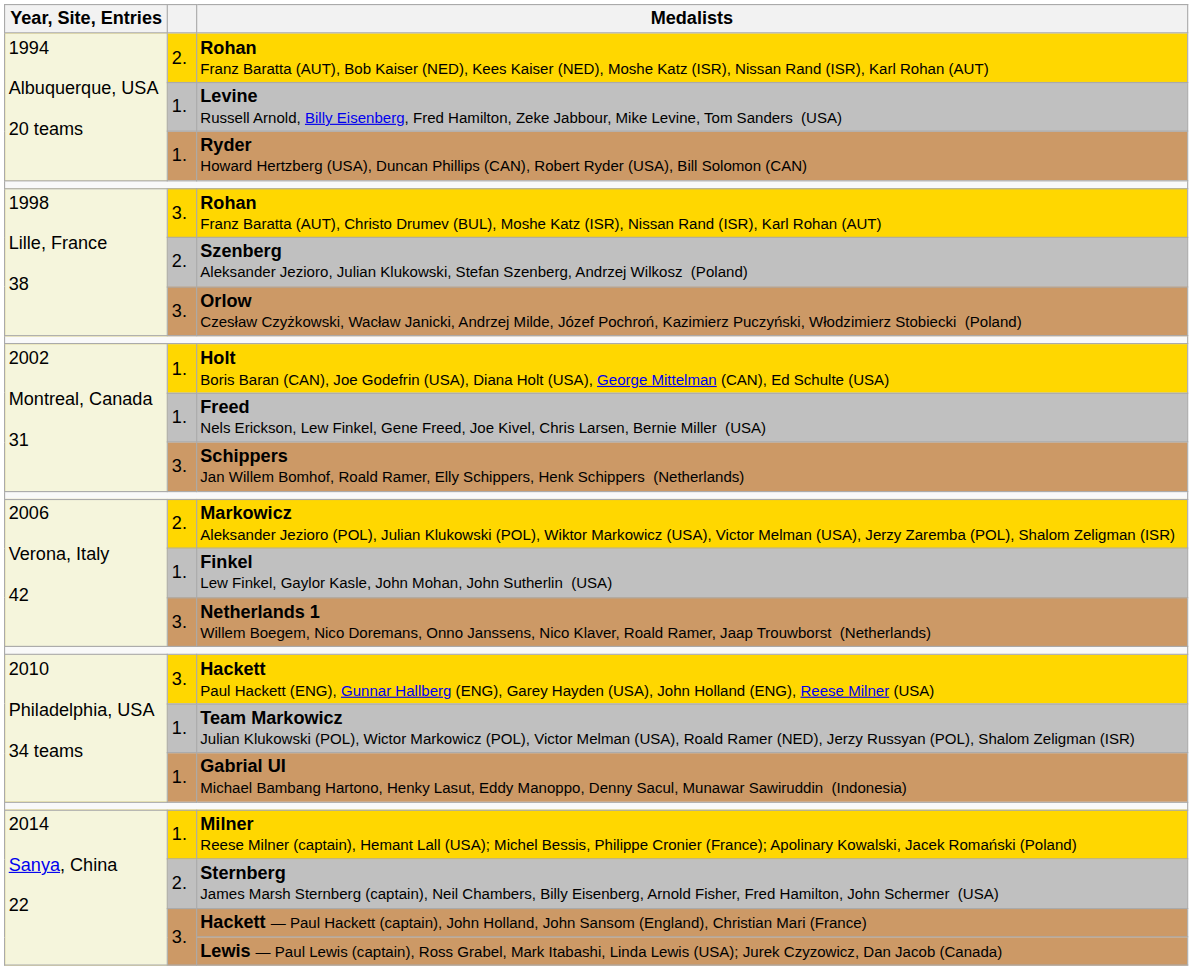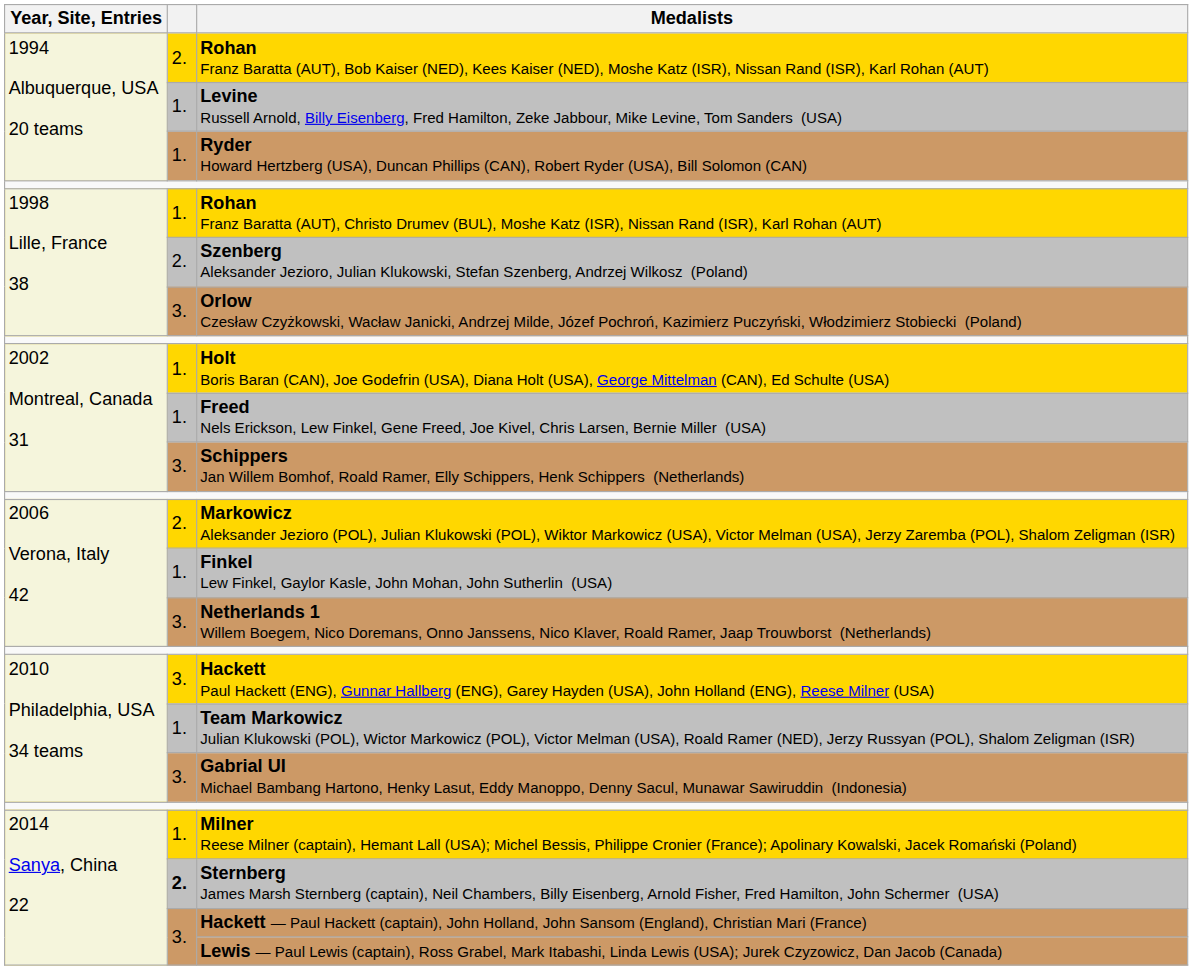(179, 213) 3. -> (179, 213) 1.
(179, 777) 1. -> (179, 777) 3.
(179, 883) normal -> (179, 883) bold
